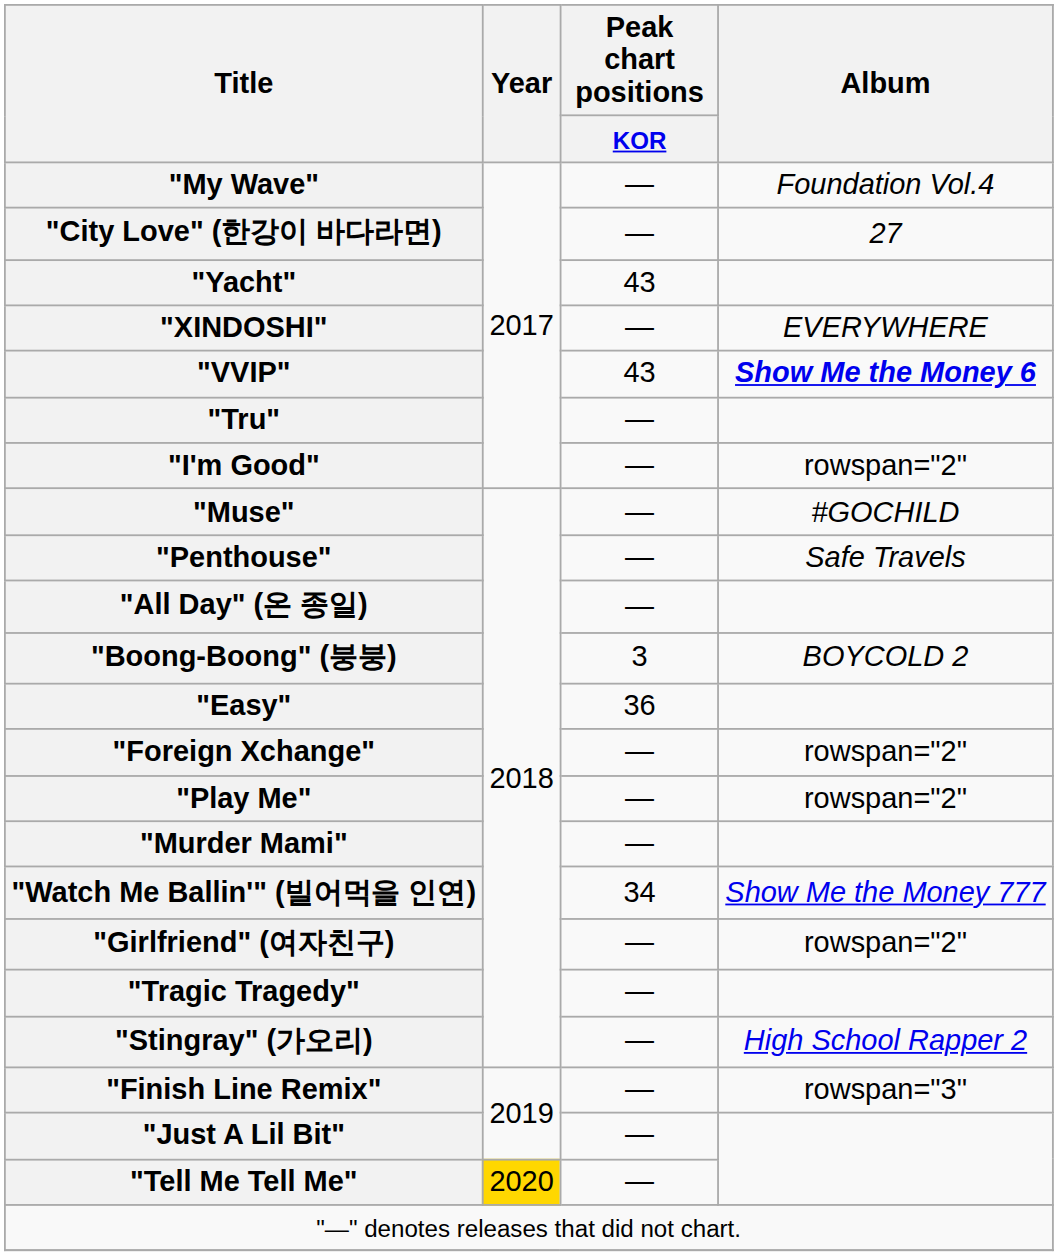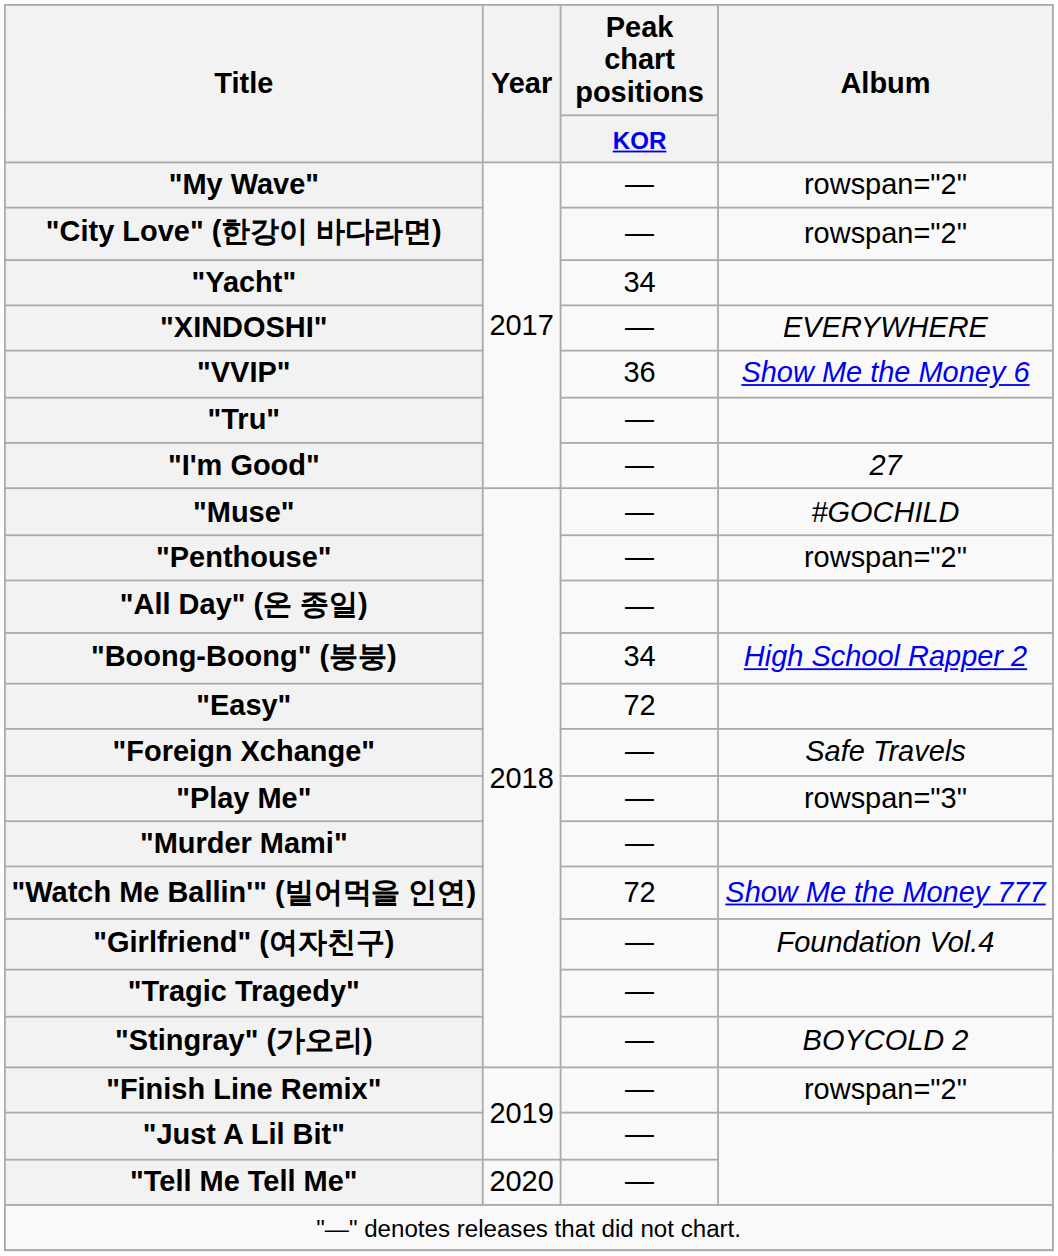(885, 184) Foundation Vol.4 -> (885, 184) rowspan="2"
(885, 233) 27 -> (885, 233) rowspan="2"
(640, 281) 43 -> (640, 281) 34
(640, 373) 43 -> (640, 373) 36
(885, 373) bold -> (885, 373) normal
(885, 465) rowspan="2" -> (885, 465) 27
(885, 557) Safe Travels -> (885, 557) rowspan="2"
(640, 657) 3 -> (640, 657) 34
(885, 657) BOYCOLD 2 -> (885, 657) High School Rapper 2
(640, 705) 36 -> (640, 705) 72
(885, 751) rowspan="2" -> (885, 751) Safe Travels
(885, 797) rowspan="2" -> (885, 797) rowspan="3"
(640, 892) 34 -> (640, 892) 72
(885, 943) rowspan="2" -> (885, 943) Foundation Vol.4
(885, 1041) High School Rapper 2 -> (885, 1041) BOYCOLD 2
(885, 1089) rowspan="3" -> (885, 1089) rowspan="2"
(522, 1181) gold background -> (522, 1181) no background
